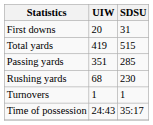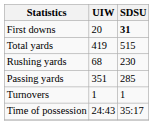(125, 29) normal -> (125, 29) bold
rows swapped: (37, 78) <-> (35, 62)
